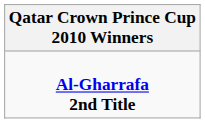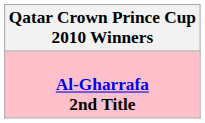(102, 94) no background -> (102, 94) pink background
